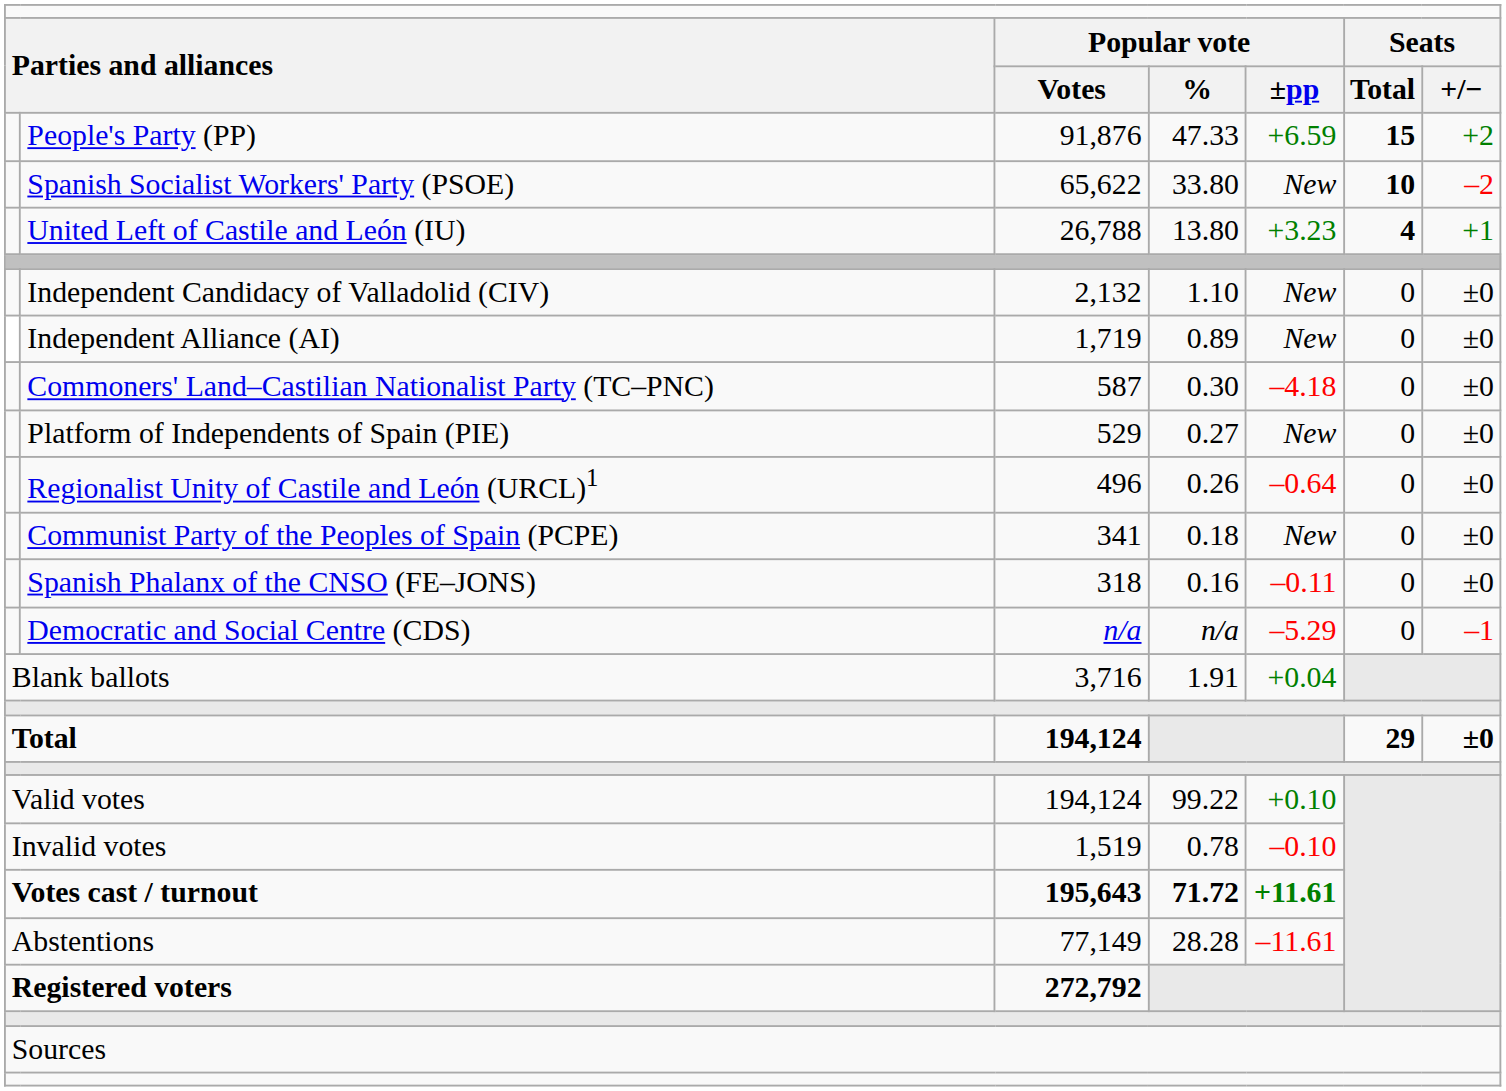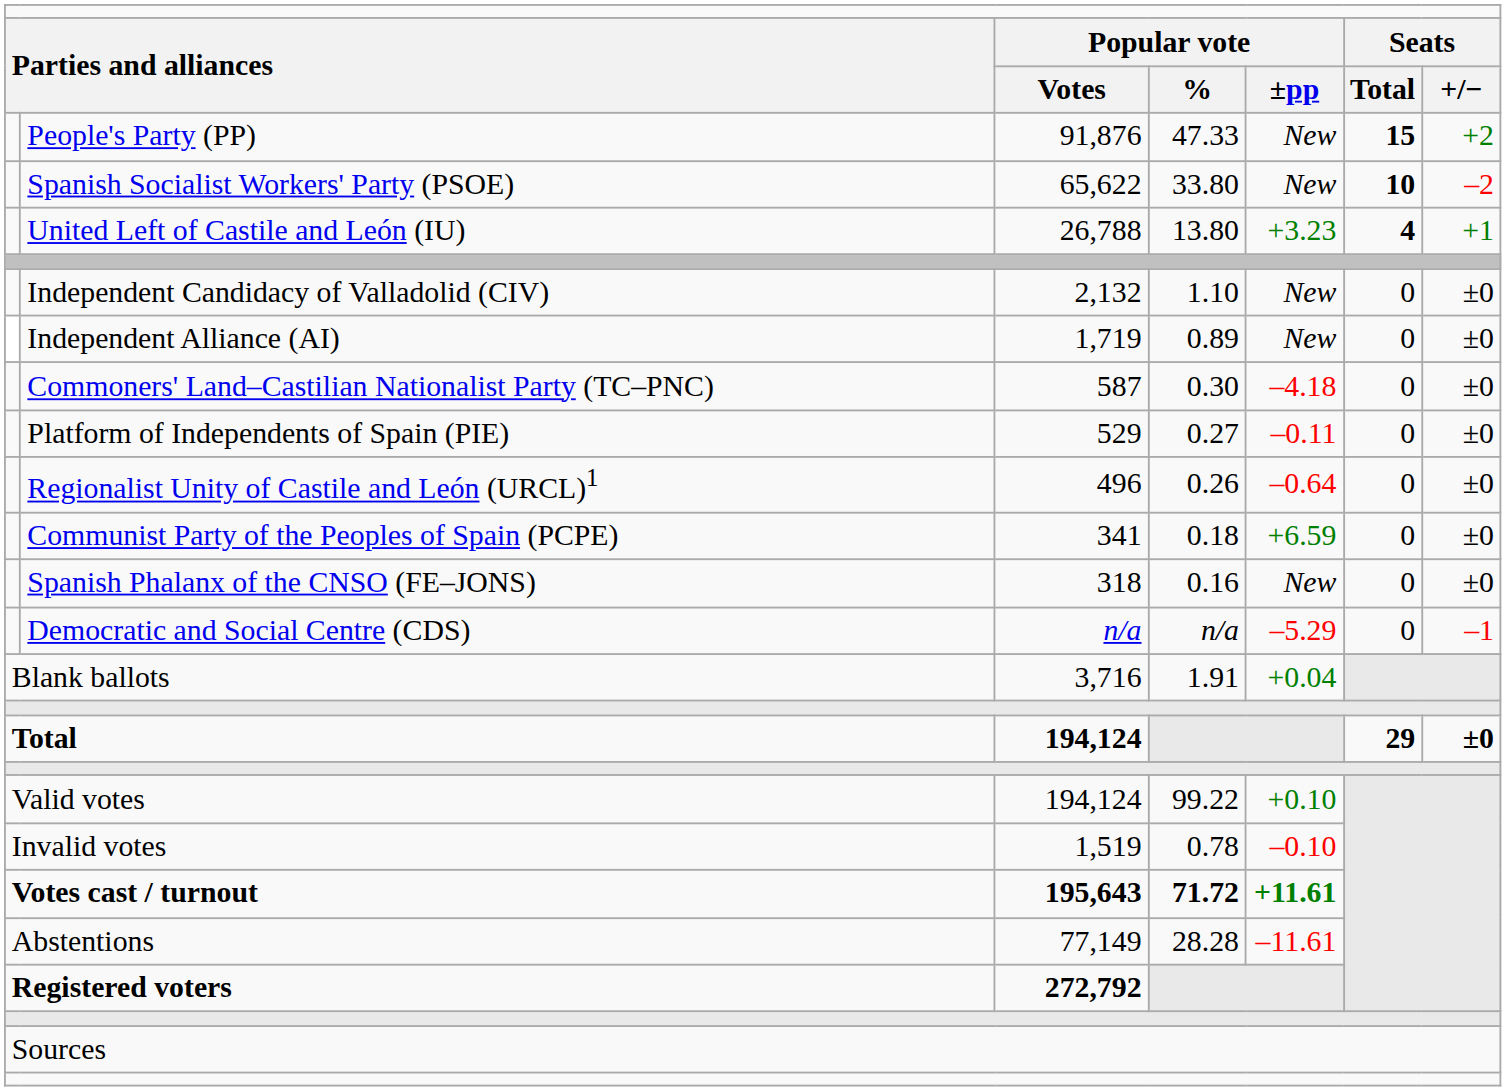(1302, 136) +6.59 -> (1310, 136) New
(1310, 433) New -> (1303, 433) –0.11
(1310, 535) New -> (1302, 535) +6.59
(1303, 582) –0.11 -> (1310, 582) New
